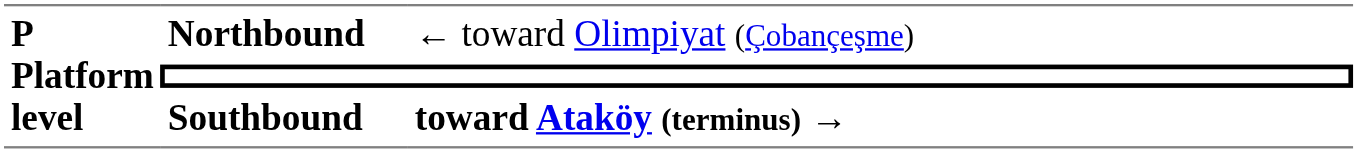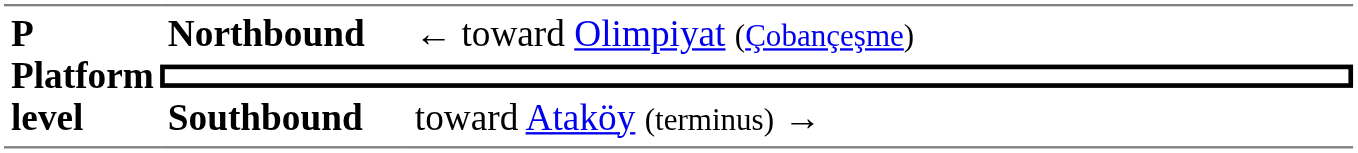(631, 116) bold -> (618, 116) normal
